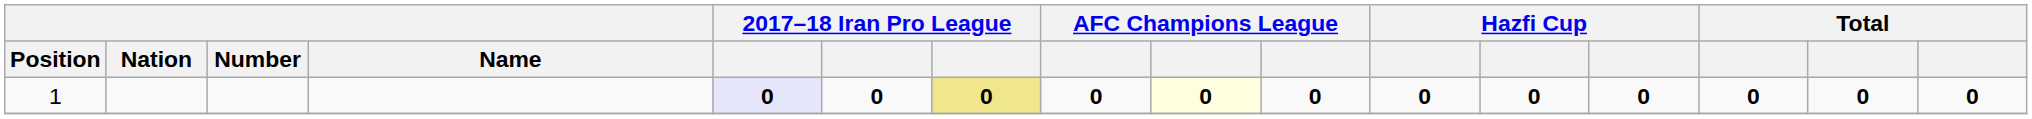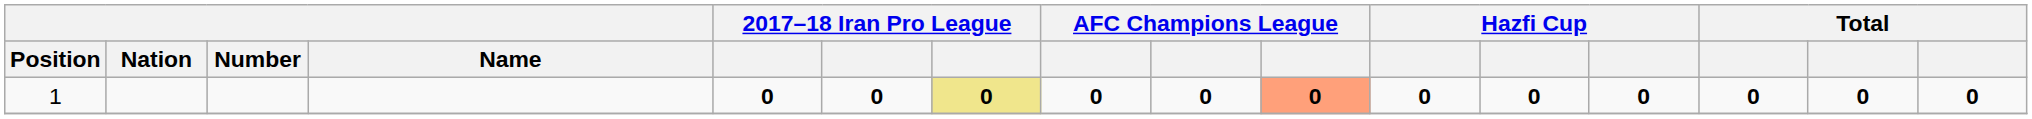(767, 96) lavender background -> (767, 96) no background
(1206, 96) lightyellow background -> (1206, 96) no background
(1315, 96) no background -> (1315, 96) lightsalmon background
